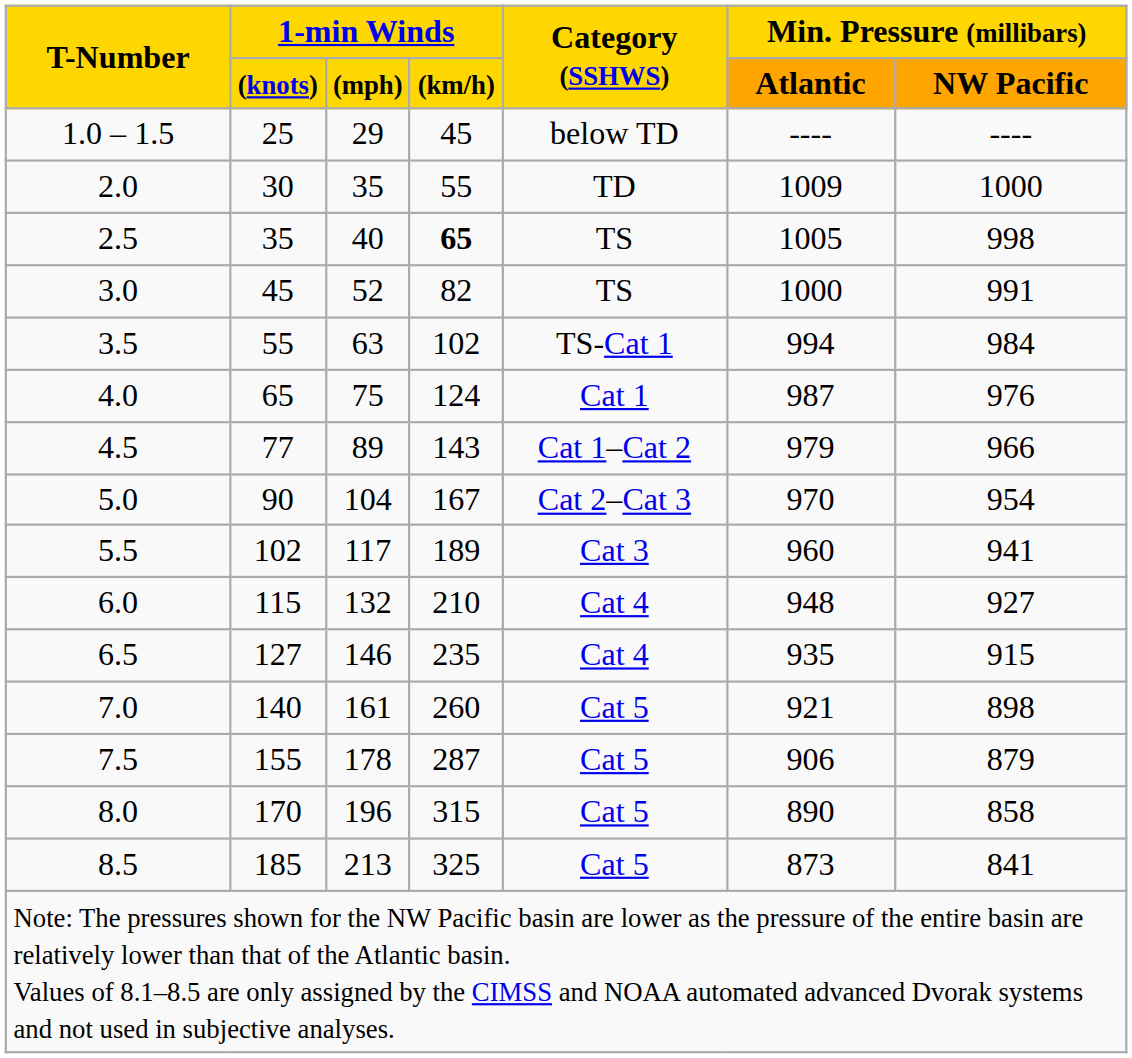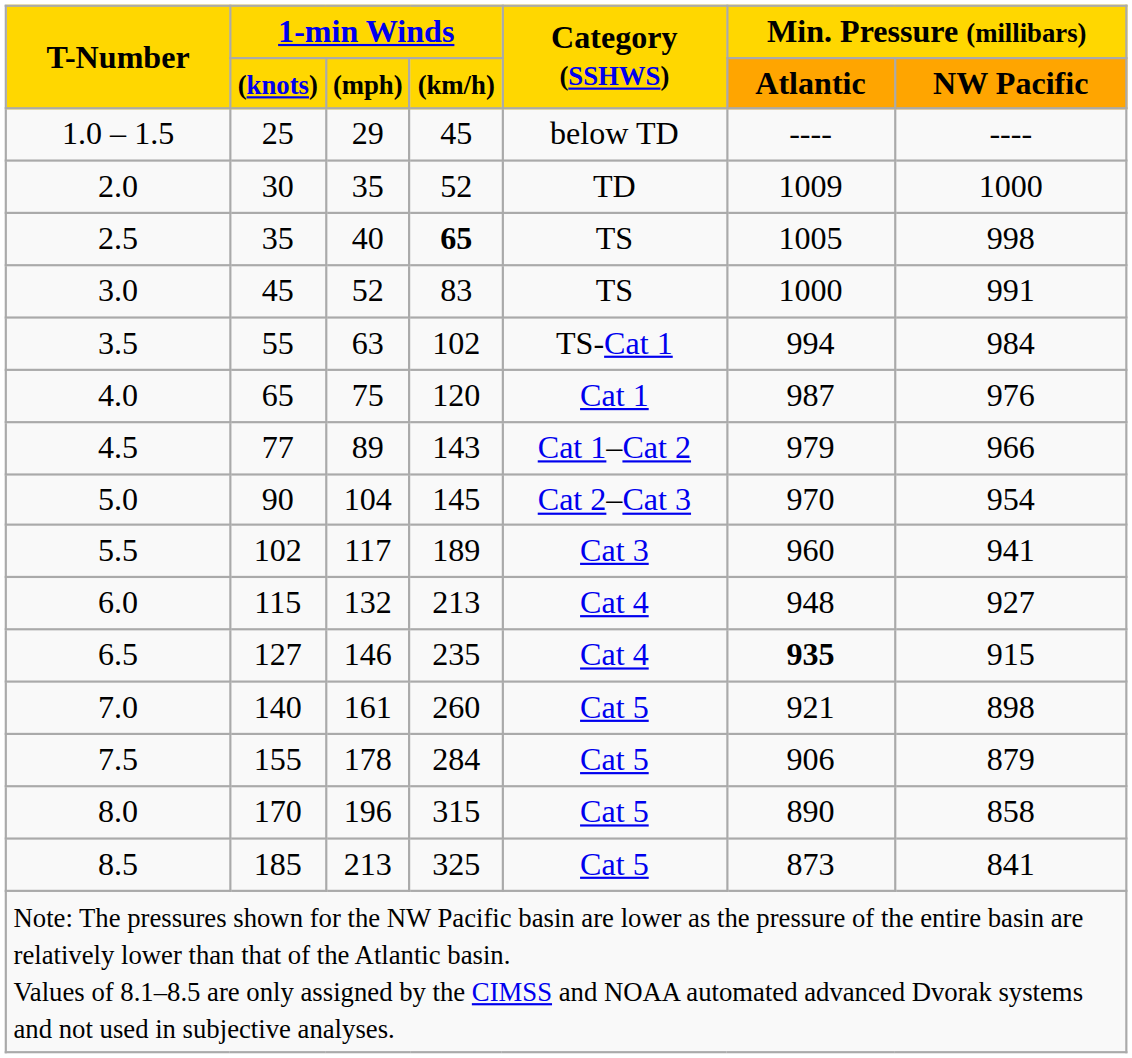(456, 186) 55 -> (456, 186) 52
(456, 290) 82 -> (456, 290) 83
(456, 394) 124 -> (456, 394) 120
(456, 499) 167 -> (456, 499) 145
(456, 603) 210 -> (456, 603) 213
(811, 655) normal -> (811, 655) bold
(456, 759) 287 -> (456, 759) 284
